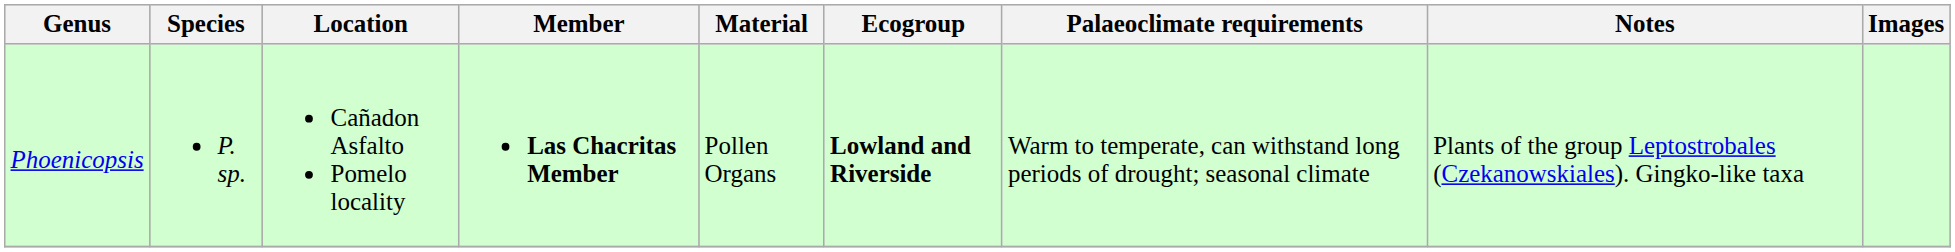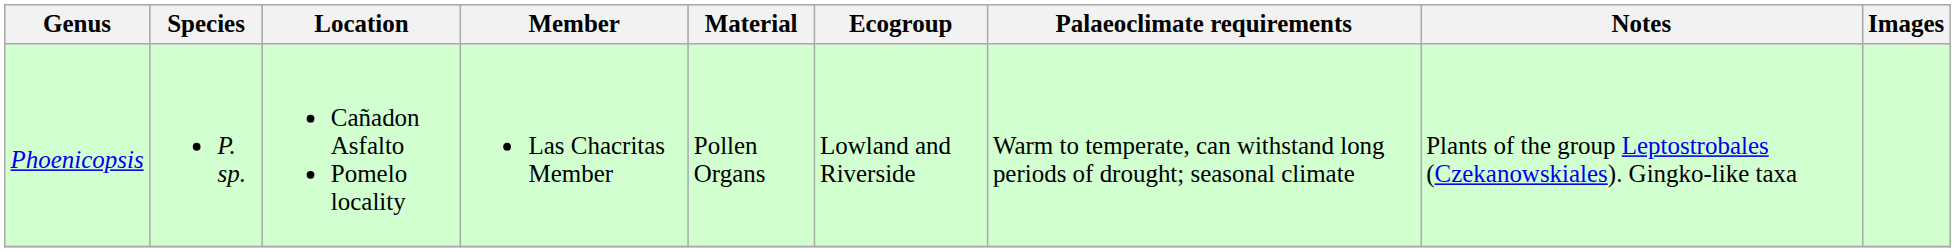(579, 159) bold -> (574, 159) normal
(901, 159) bold -> (885, 159) normal
